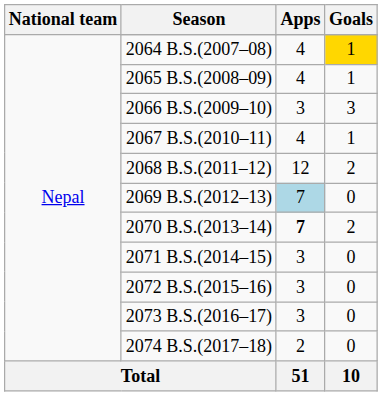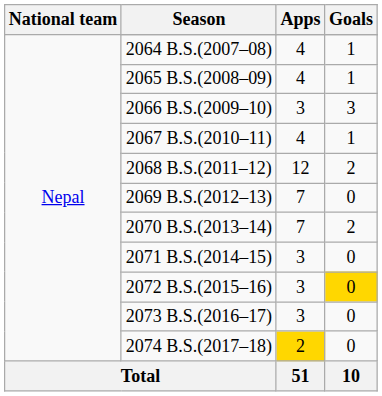(351, 49) gold background -> (351, 49) no background
(301, 197) lightblue background -> (301, 197) no background
(301, 227) bold -> (301, 227) normal
(351, 286) no background -> (351, 286) gold background
(301, 346) no background -> (301, 346) gold background
